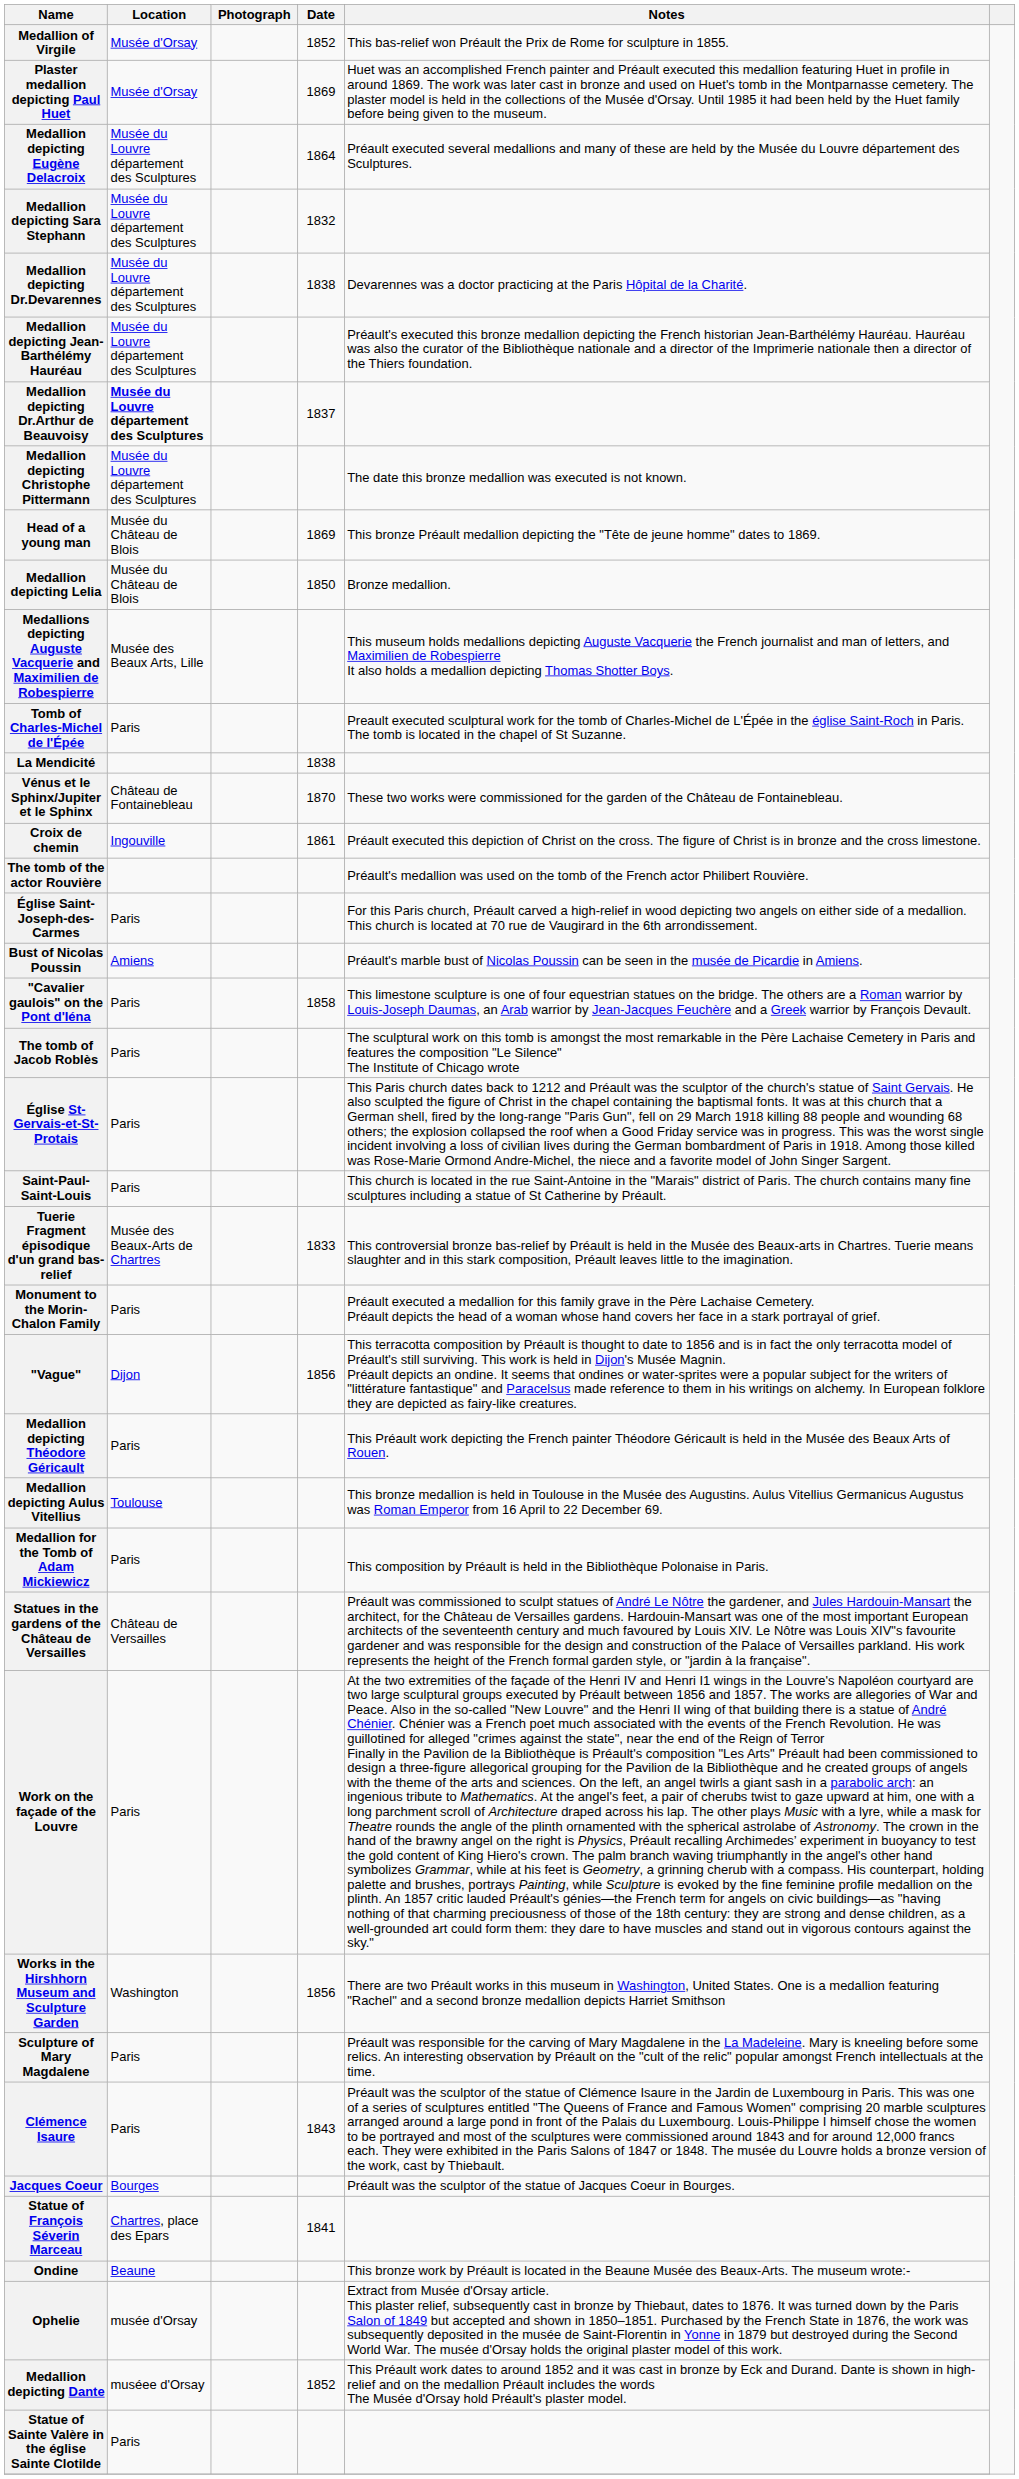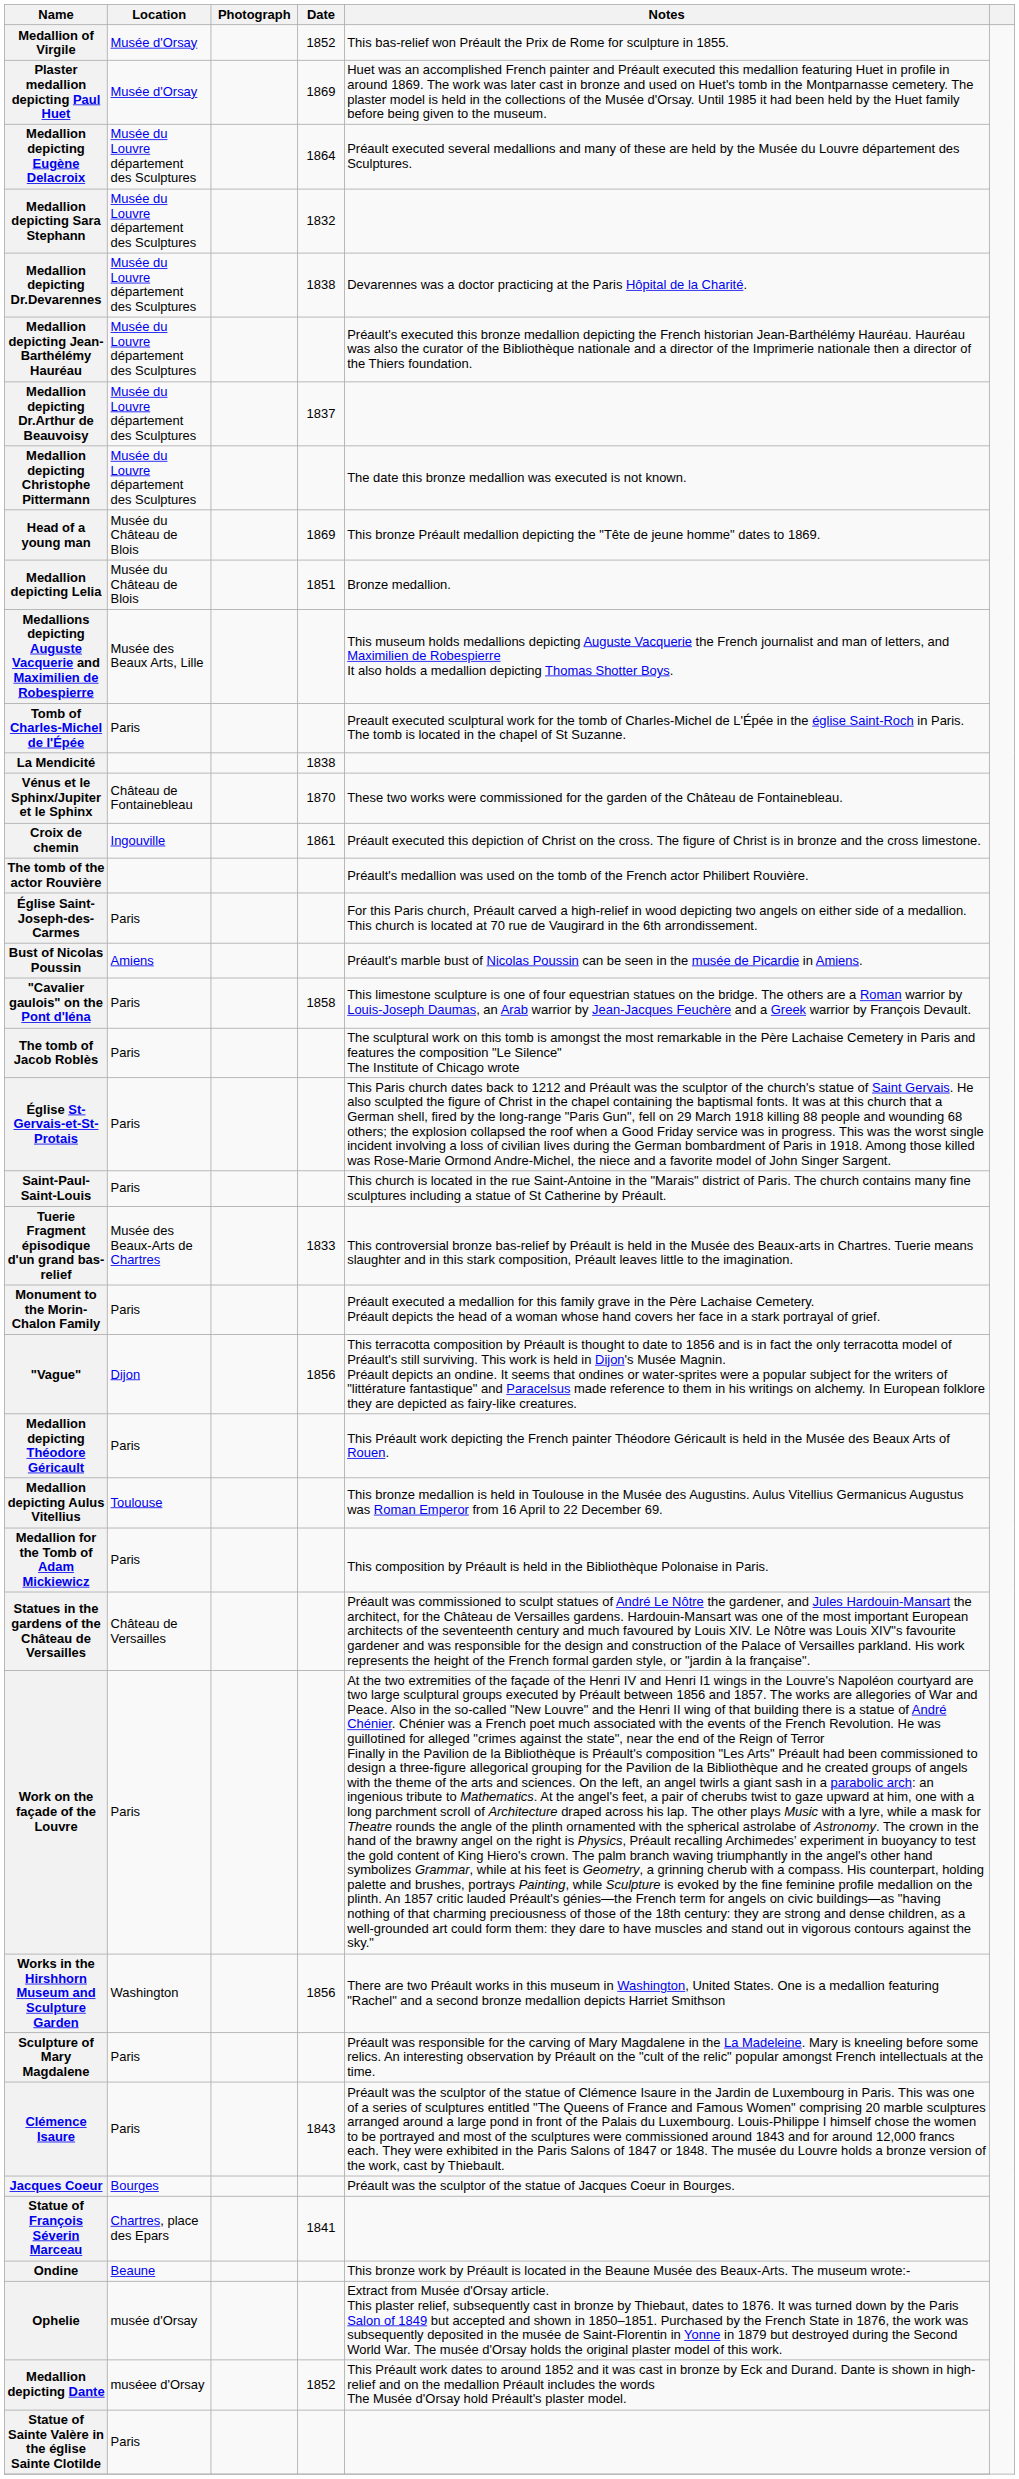(157, 413) bold -> (153, 413) normal
(321, 584) 1850 -> (321, 584) 1851
